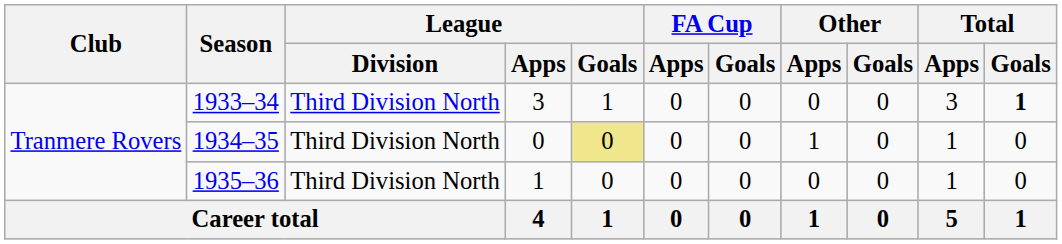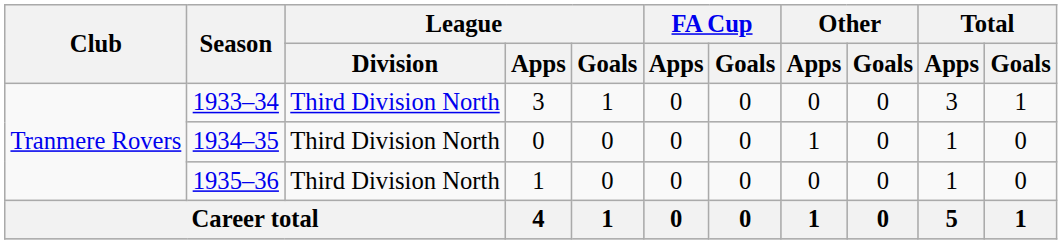(1021, 102) bold -> (1021, 102) normal
(607, 141) khaki background -> (607, 141) no background
